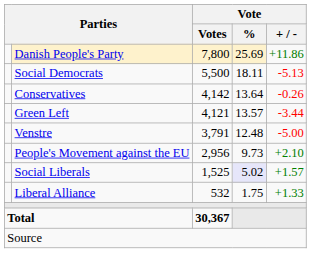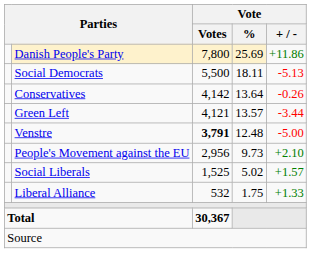(215, 133) normal -> (215, 133) bold
(252, 172) lavender background -> (252, 172) no background
